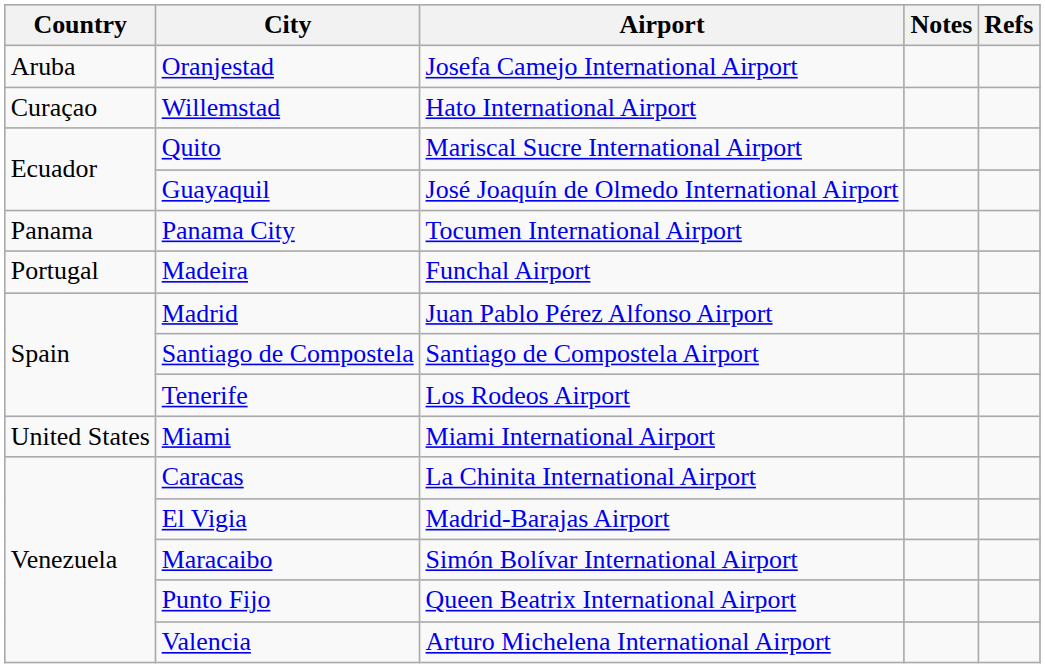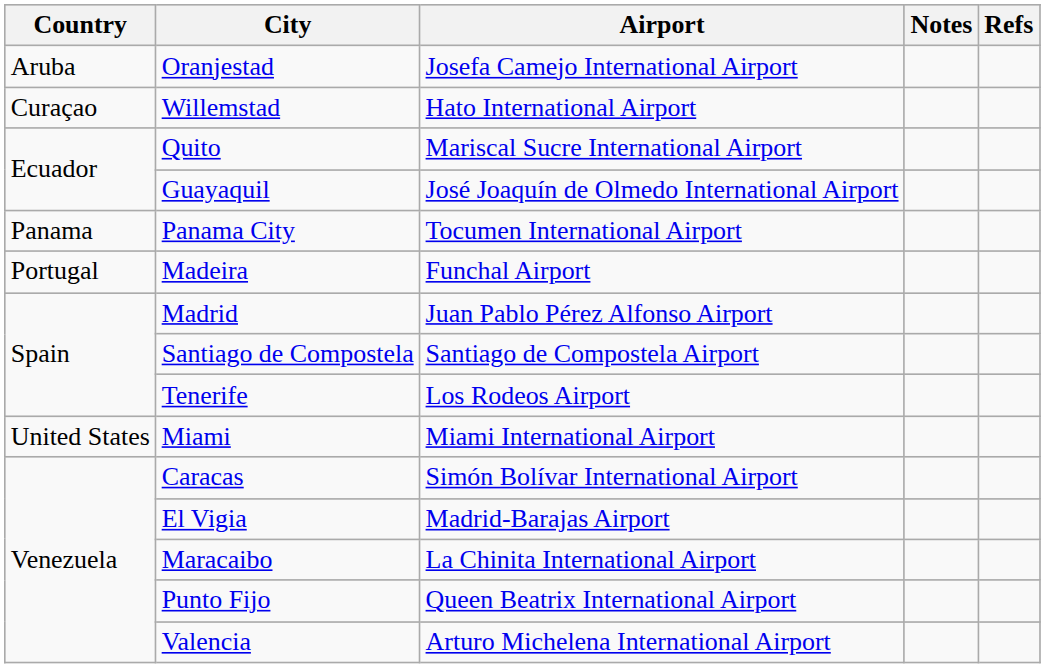(591, 477) La Chinita International Airport -> (612, 477) Simón Bolívar International Airport
(612, 559) Simón Bolívar International Airport -> (591, 559) La Chinita International Airport
